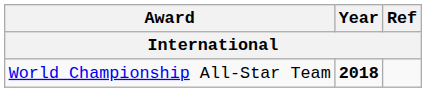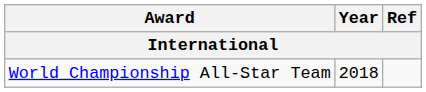(359, 73) bold -> (359, 73) normal
